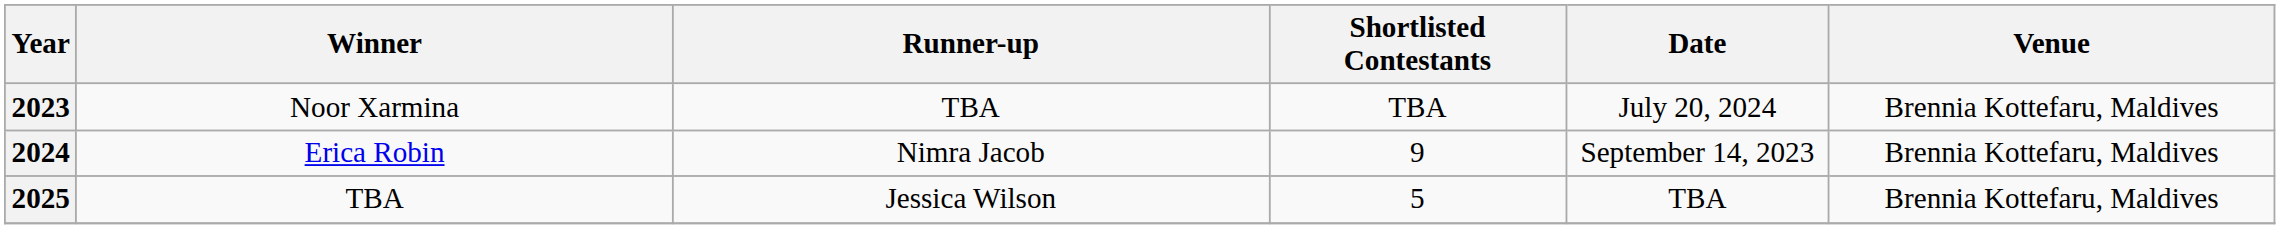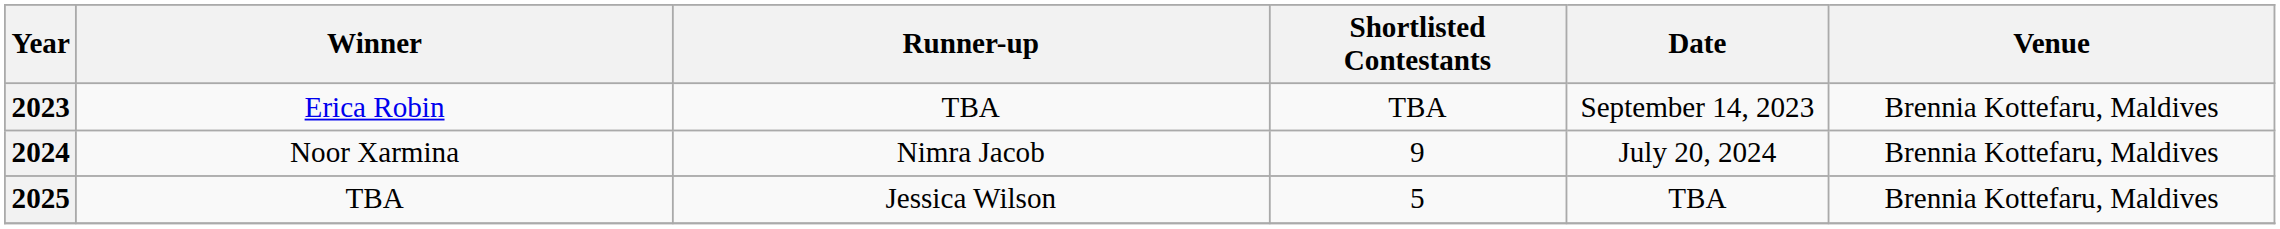(375, 106) Noor Xarmina -> (375, 106) Erica Robin
(1697, 106) July 20, 2024 -> (1697, 106) September 14, 2023
(375, 152) Erica Robin -> (375, 152) Noor Xarmina
(1697, 152) September 14, 2023 -> (1697, 152) July 20, 2024
